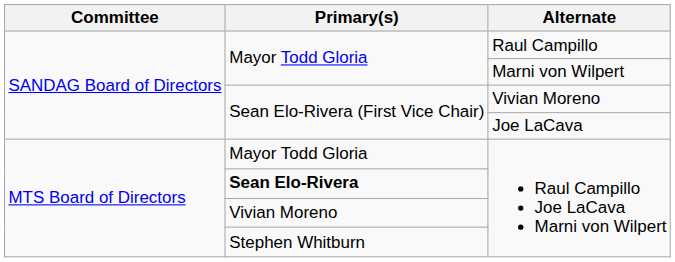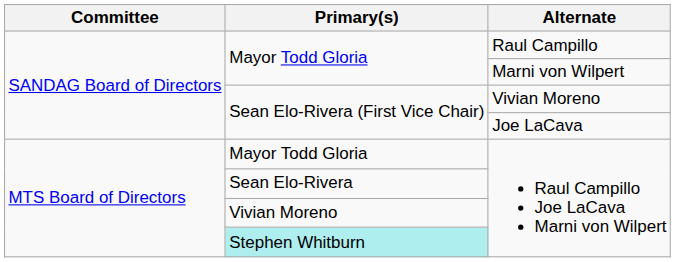(294, 183) bold -> (291, 183) normal
(297, 242) no background -> (297, 242) paleturquoise background
